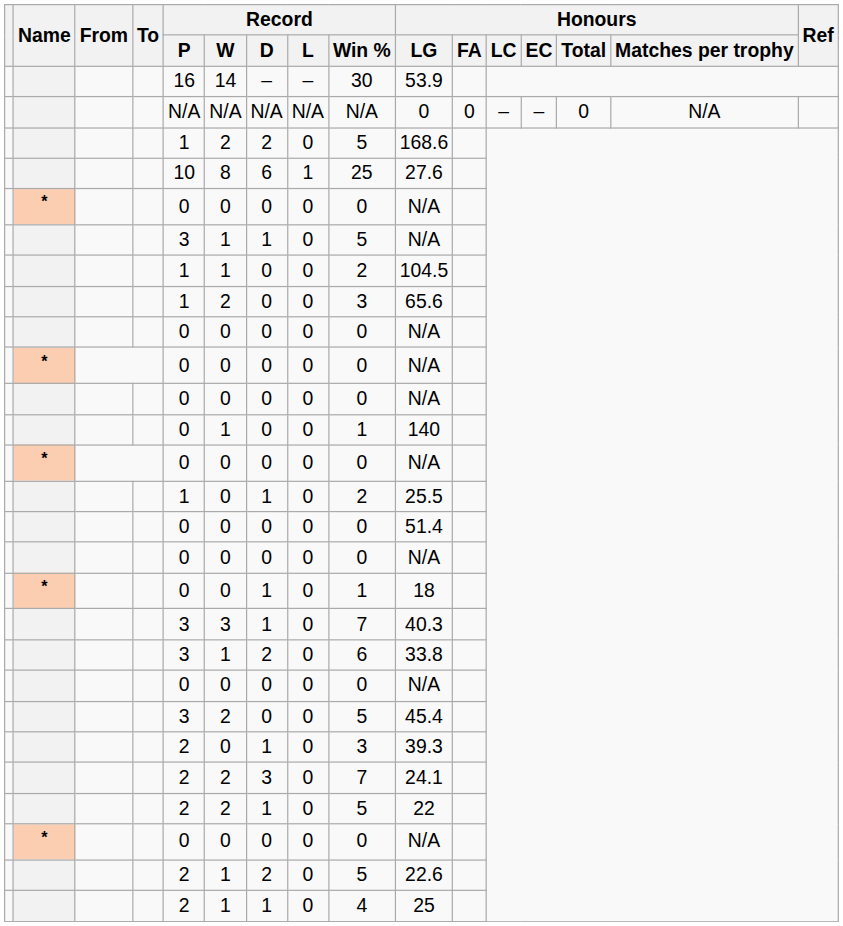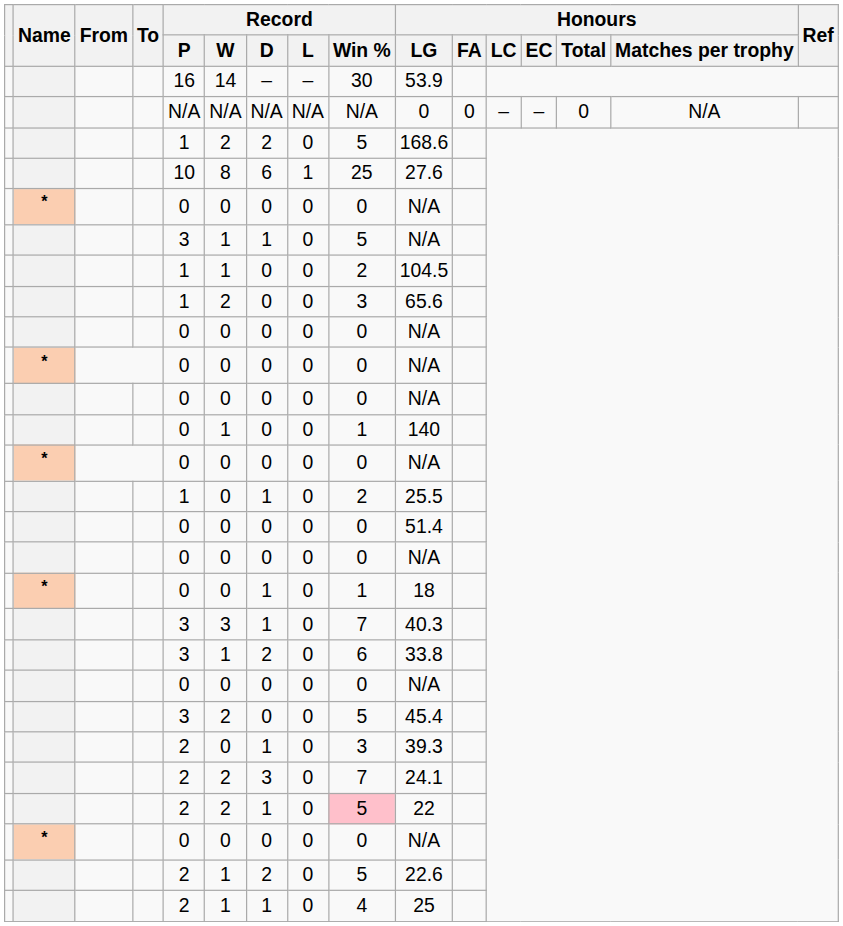(362, 808) no background -> (362, 808) pink background
